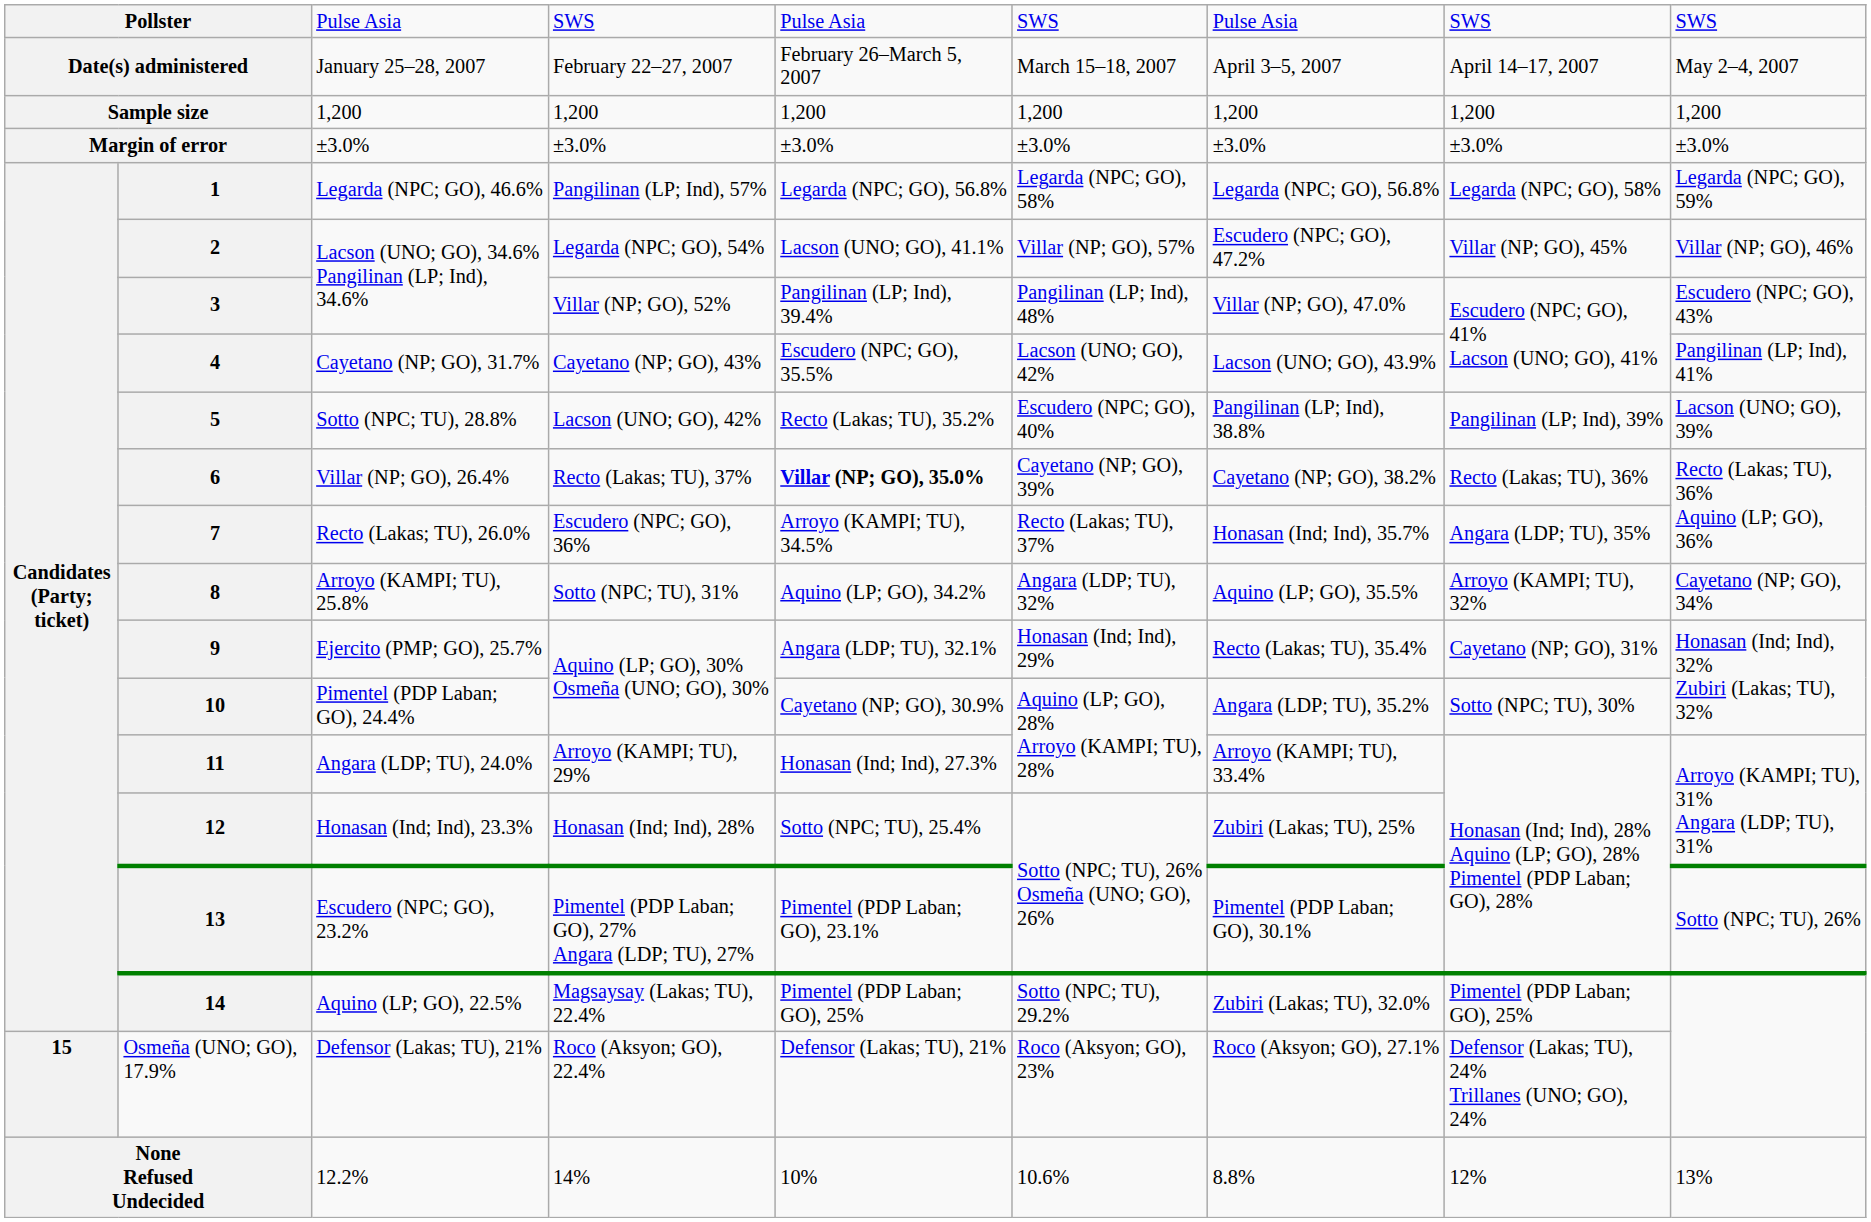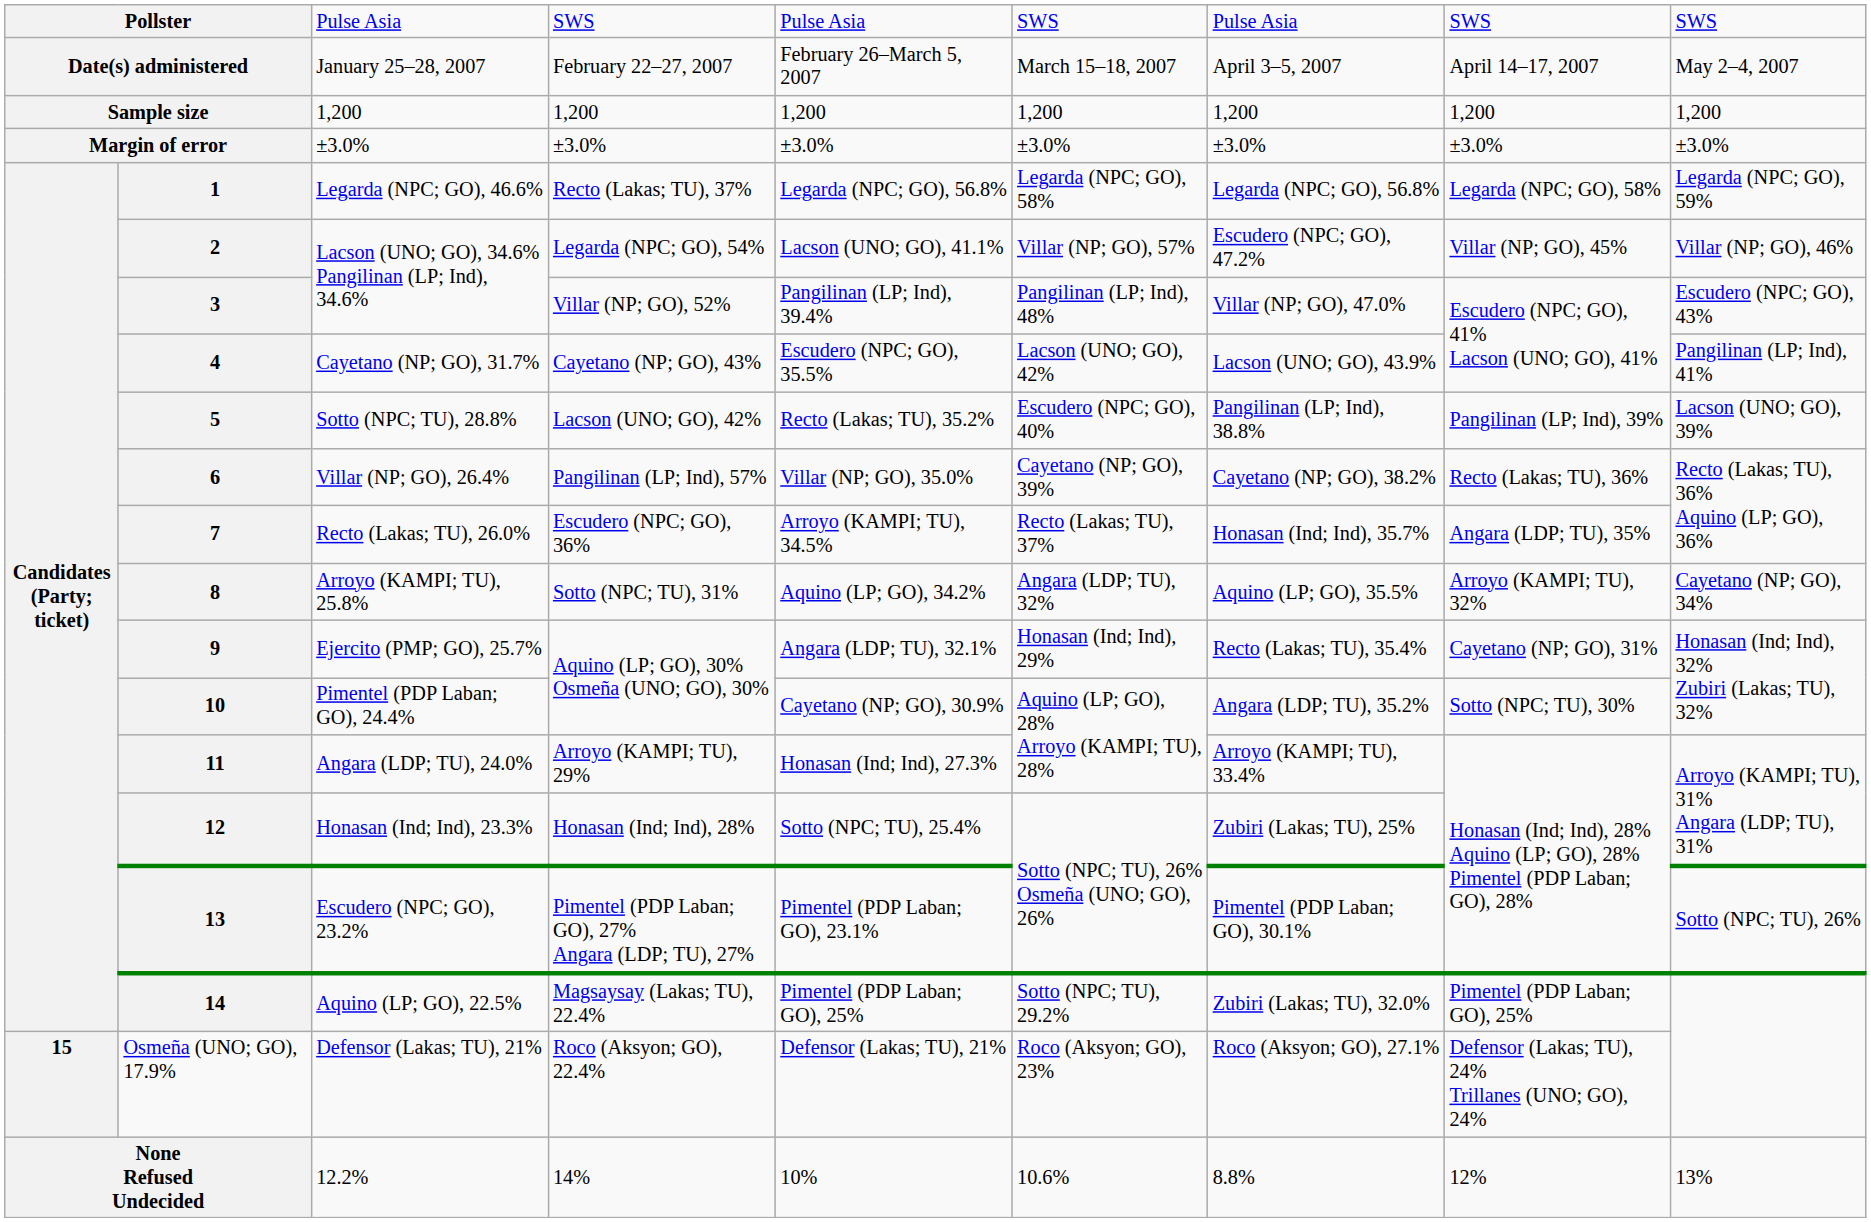(660, 190) Pangilinan (LP; Ind), 57% -> (652, 190) Recto (Lakas; TU), 37%
(652, 476) Recto (Lakas; TU), 37% -> (660, 476) Pangilinan (LP; Ind), 57%
(882, 476) bold -> (877, 476) normal
